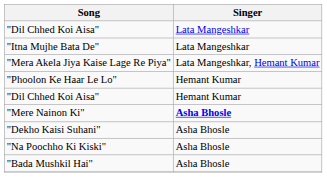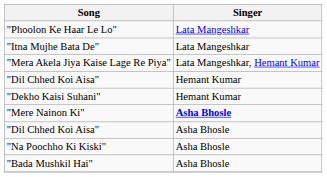(53, 29) "Dil Chhed Koi Aisa" -> (62, 29) "Phoolon Ke Haar Le Lo"
(62, 79) "Phoolon Ke Haar Le Lo" -> (53, 79) "Dil Chhed Koi Aisa"
(53, 96) "Dil Chhed Koi Aisa" -> (54, 96) "Dekho Kaisi Suhani"
(54, 130) "Dekho Kaisi Suhani" -> (53, 130) "Dil Chhed Koi Aisa"
